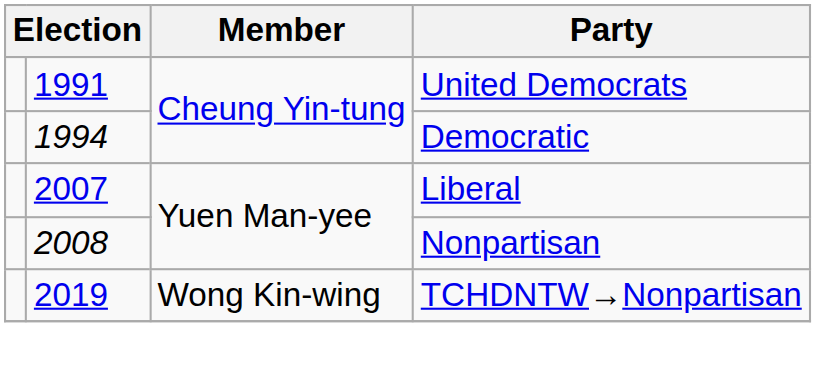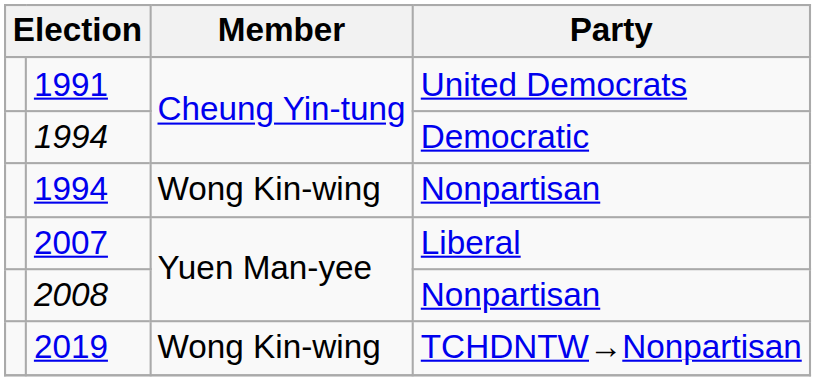+ row: (71, 189)
